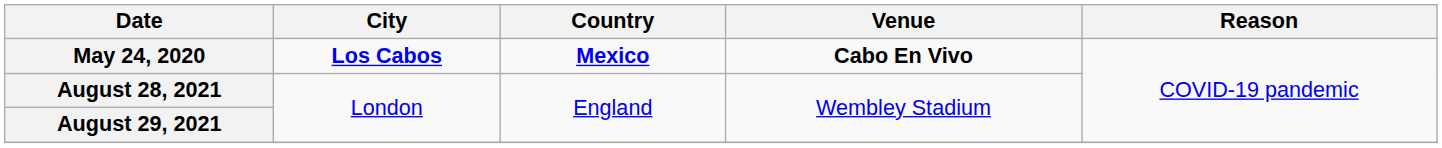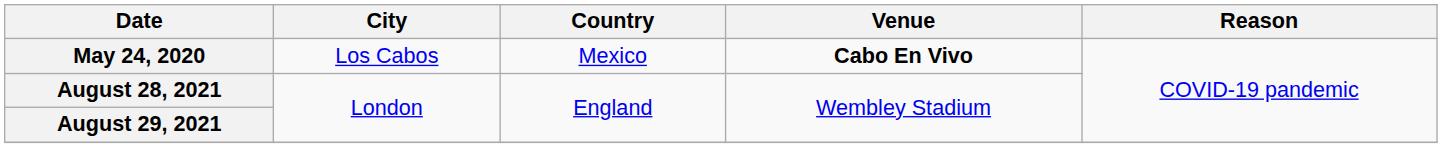(387, 55) bold -> (387, 55) normal
(613, 55) bold -> (613, 55) normal
